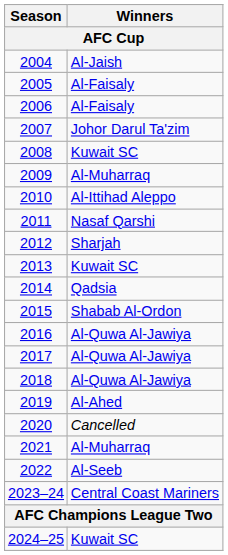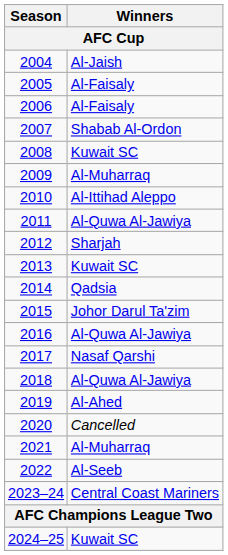(130, 129) Johor Darul Ta'zim -> (126, 129) Shabab Al-Ordon
(113, 220) Nasaf Qarshi -> (131, 220) Al-Quwa Al-Jawiya
(126, 311) Shabab Al-Ordon -> (130, 311) Johor Darul Ta'zim
(131, 356) Al-Quwa Al-Jawiya -> (113, 356) Nasaf Qarshi
